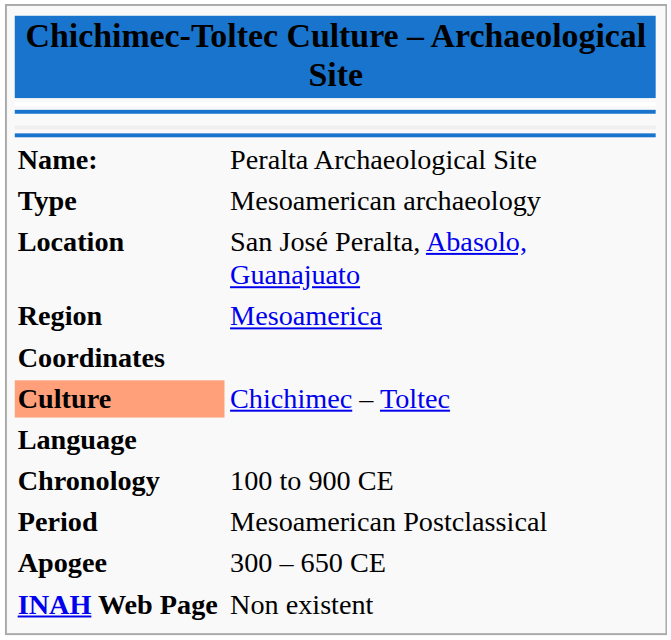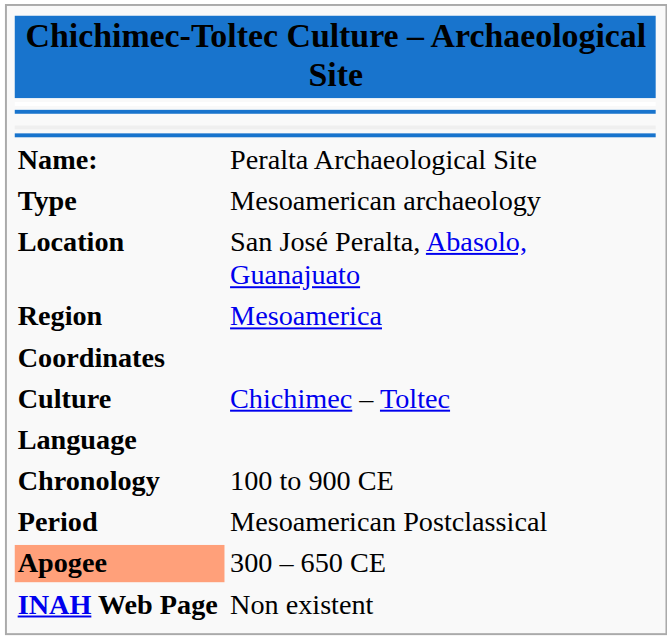(64, 398) lightsalmon background -> (64, 398) no background
(62, 562) no background -> (62, 562) lightsalmon background
